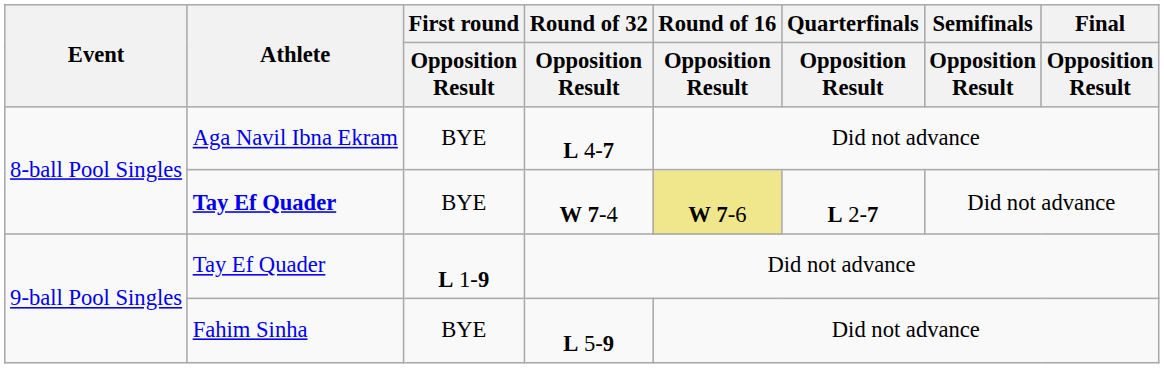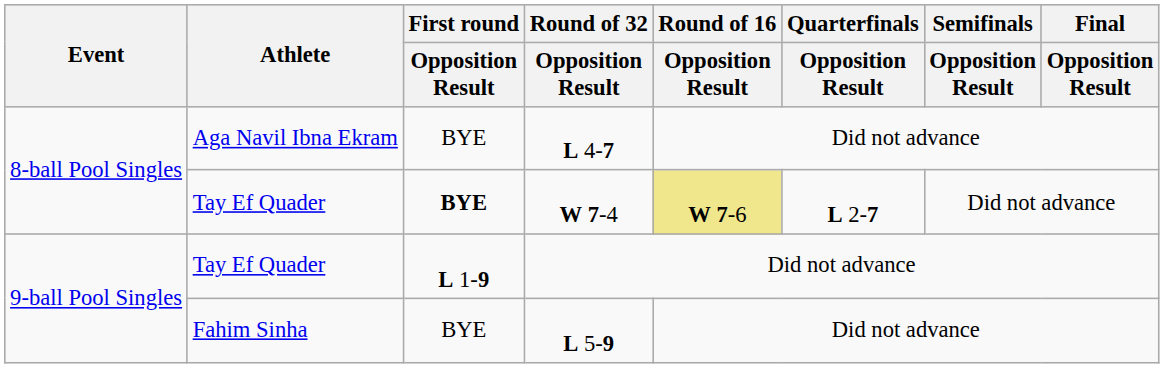(264, 202) bold -> (259, 202) normal
(464, 202) normal -> (464, 202) bold
